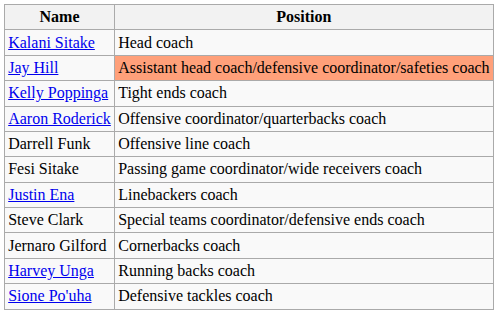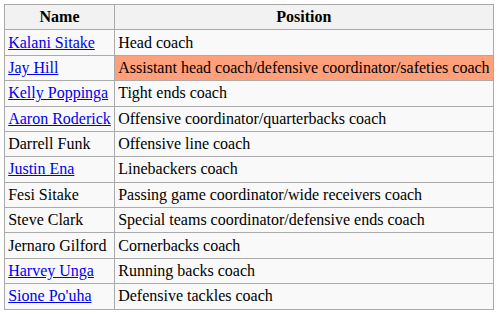rows swapped: (44, 169) <-> (41, 194)
